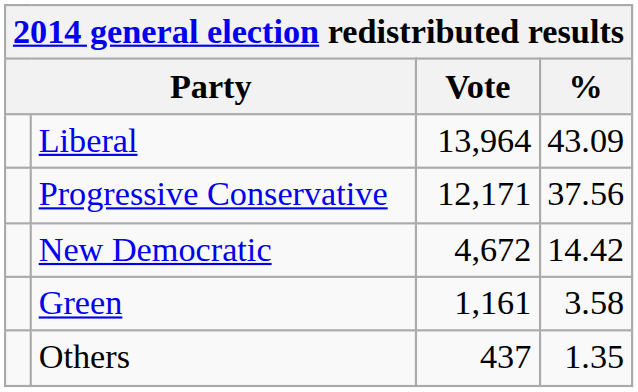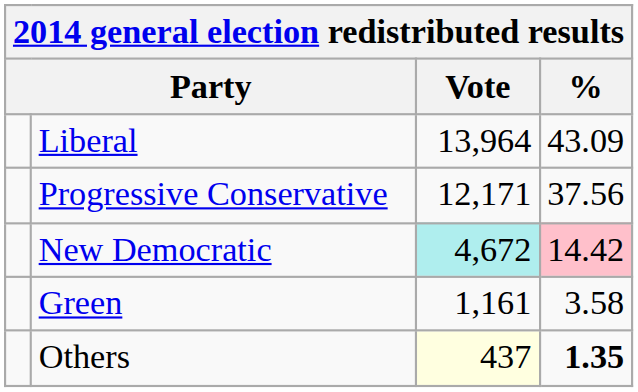(493, 248) no background -> (493, 248) paleturquoise background
(586, 248) no background -> (586, 248) pink background
(506, 357) no background -> (506, 357) lightyellow background
(594, 357) normal -> (594, 357) bold
